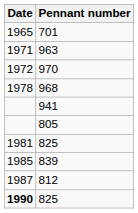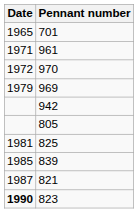(48, 50) 963 -> (48, 50) 961
(20, 87) 1978 -> (20, 87) 1979
(48, 87) 968 -> (48, 87) 969
(48, 106) 941 -> (48, 106) 942
(48, 180) 812 -> (48, 180) 821
(48, 198) 825 -> (48, 198) 823
